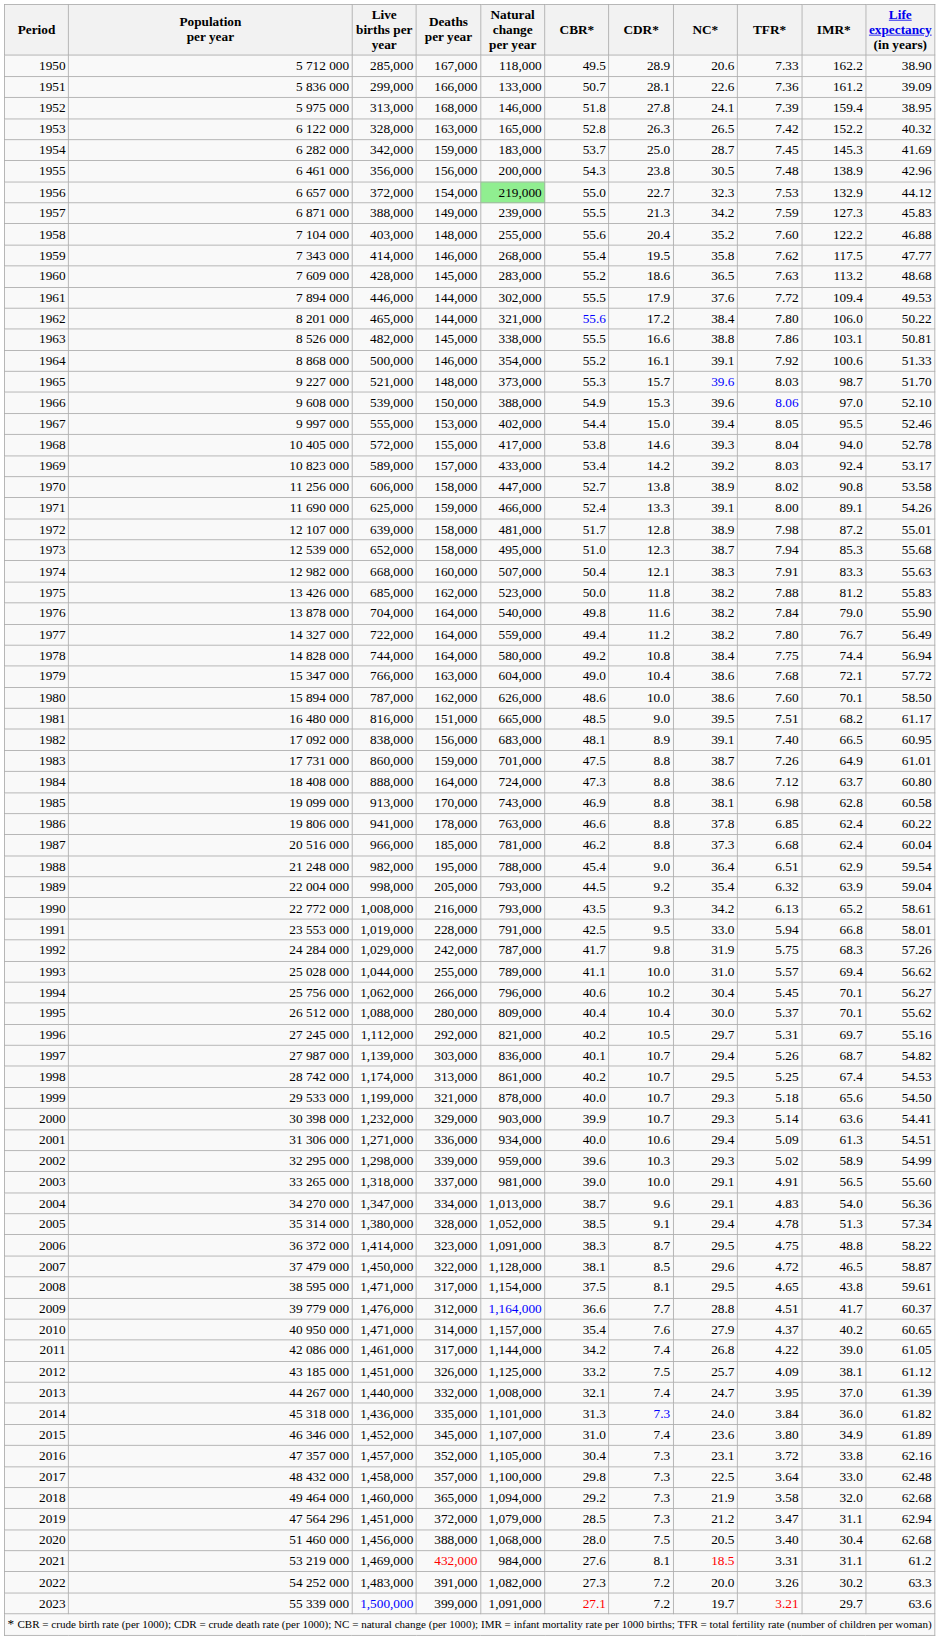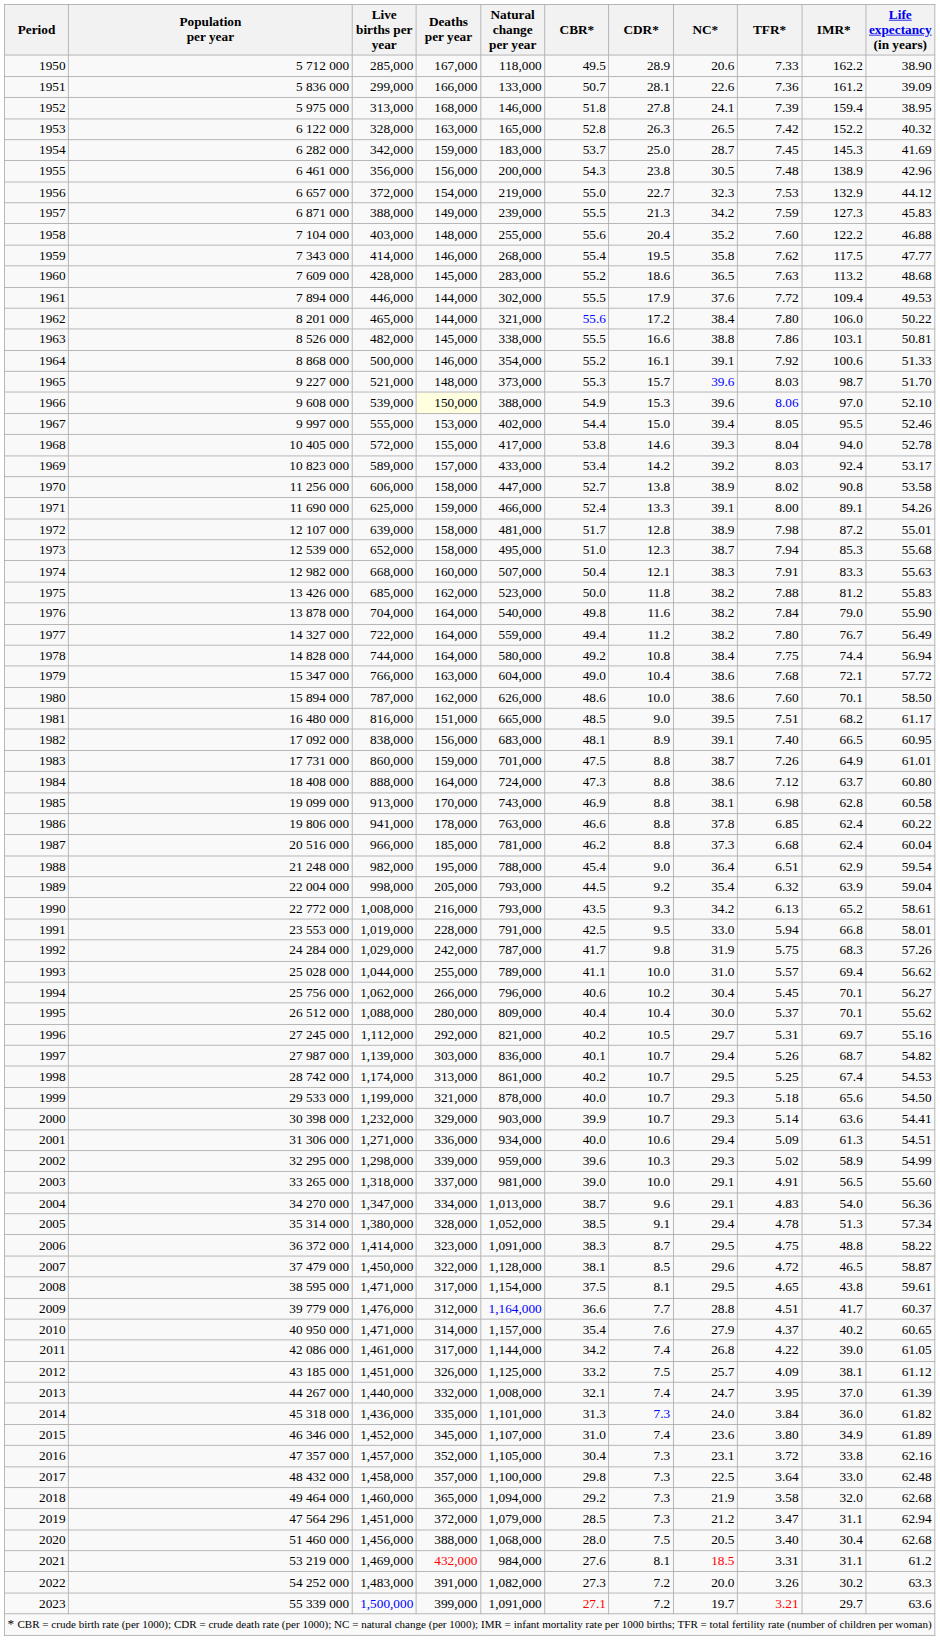(520, 192) lightgreen background -> (520, 192) no background
(456, 402) no background -> (456, 402) lightyellow background
